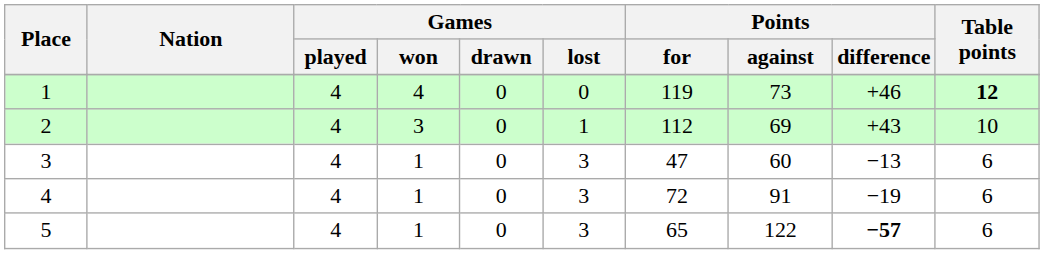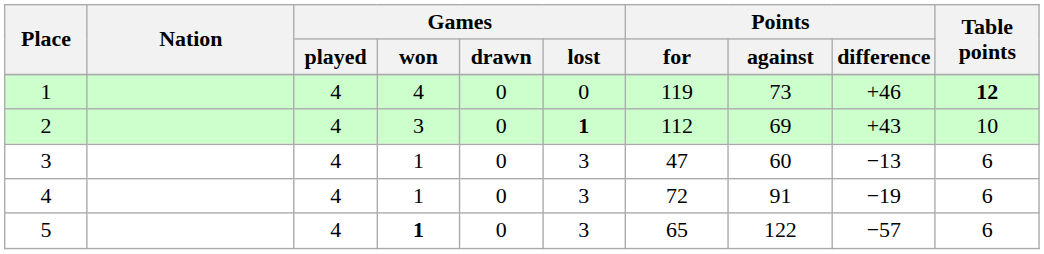(584, 126) normal -> (584, 126) bold
(418, 230) normal -> (418, 230) bold
(884, 230) bold -> (884, 230) normal
